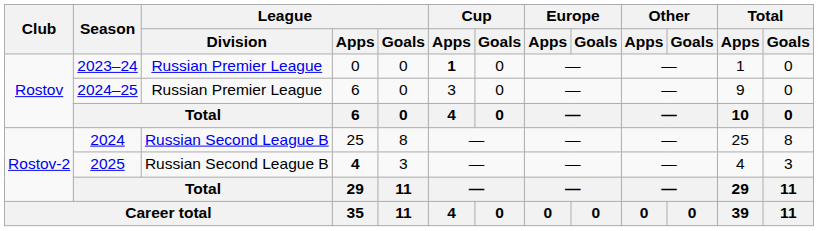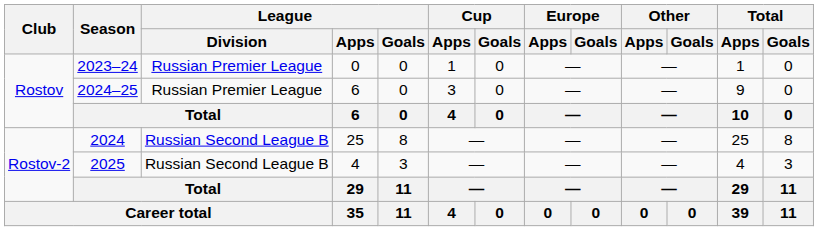(451, 66) bold -> (451, 66) normal
(355, 164) bold -> (355, 164) normal
